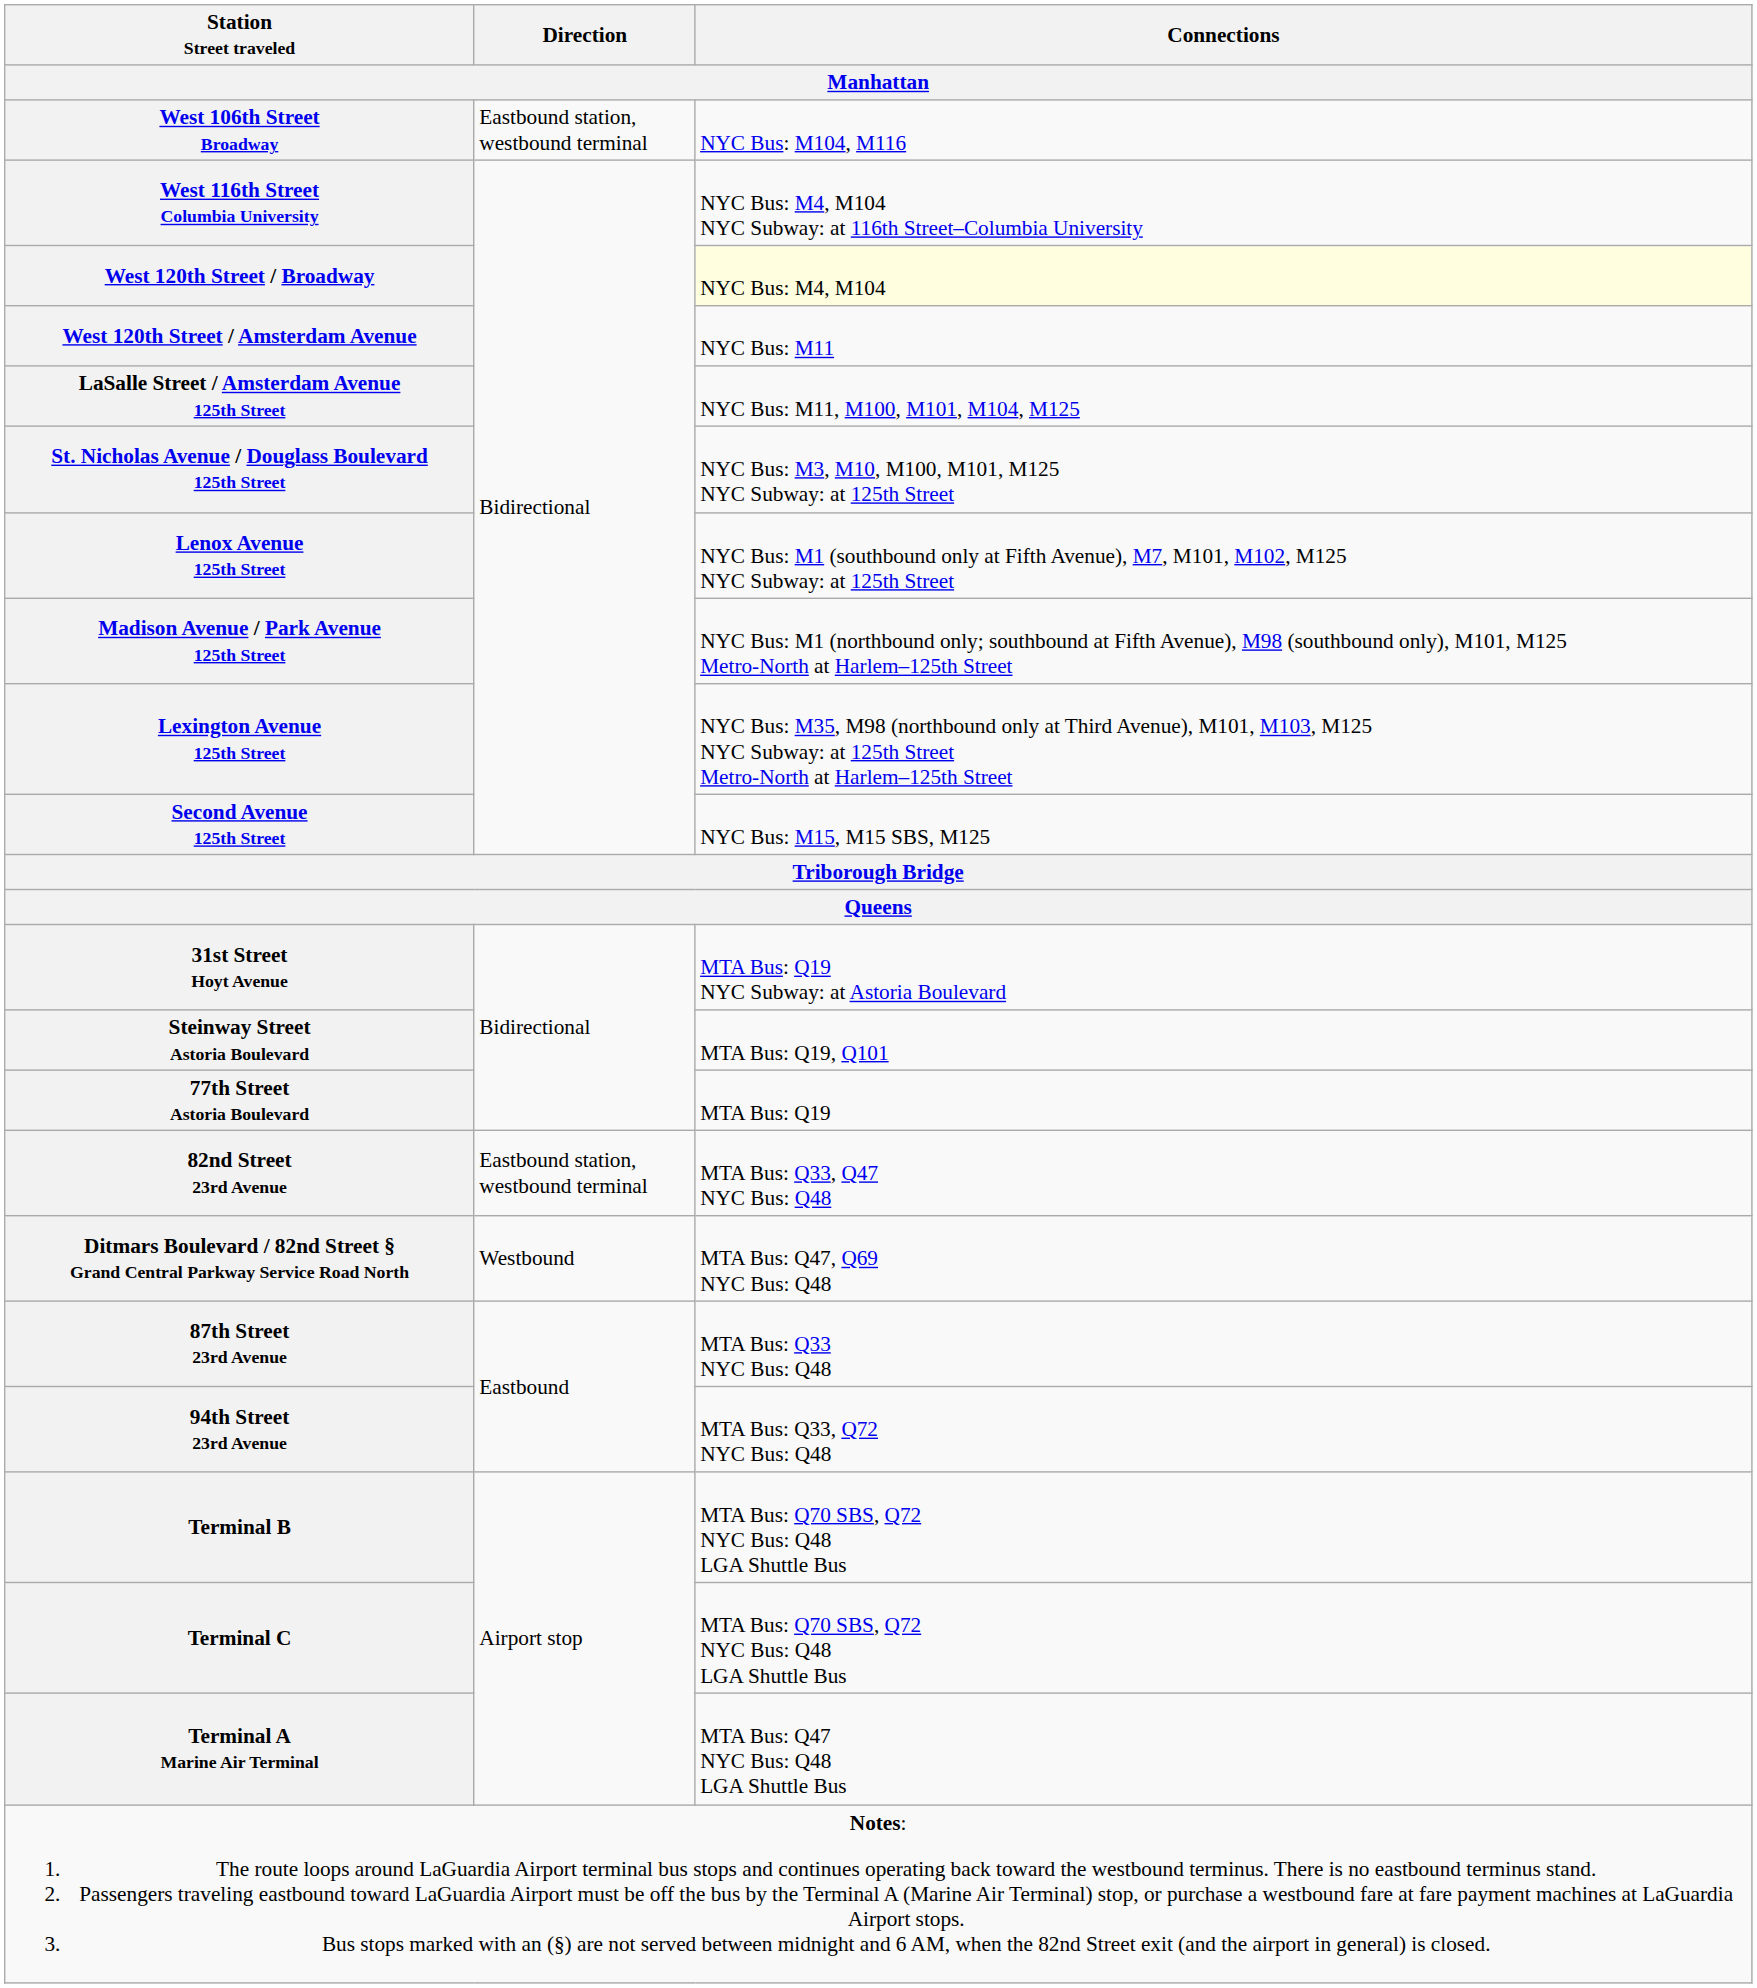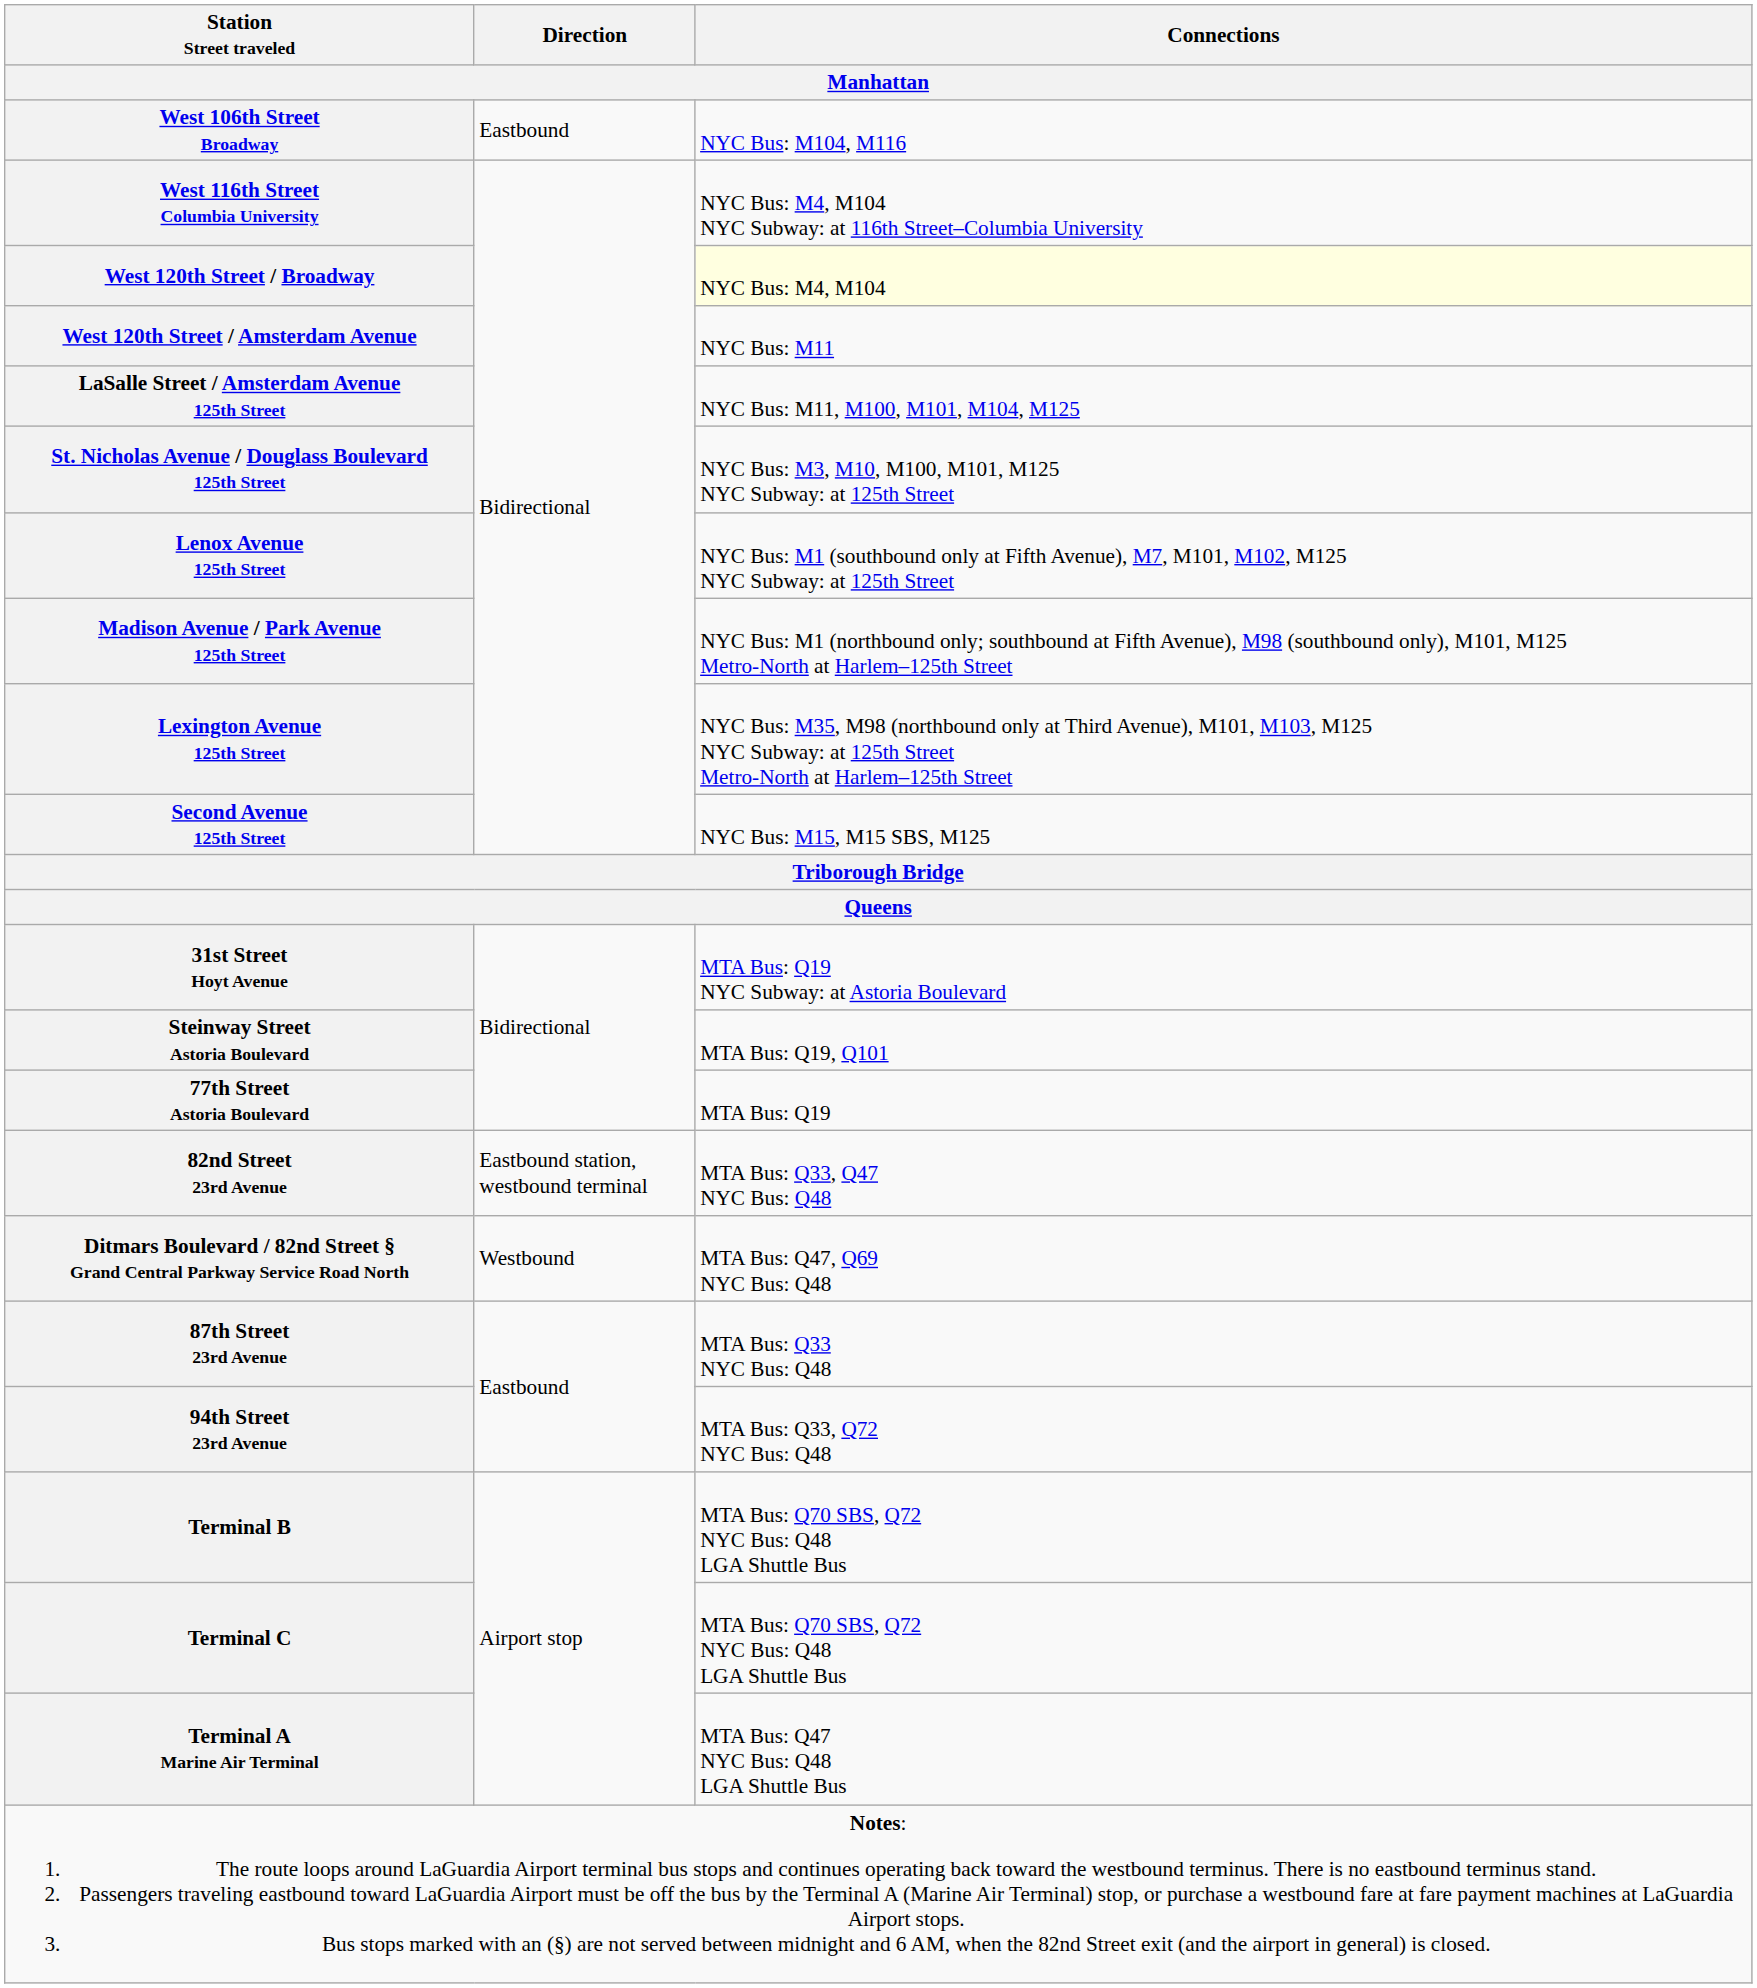(563, 130) Eastbound station, westbound terminal -> (524, 130) Eastbound
